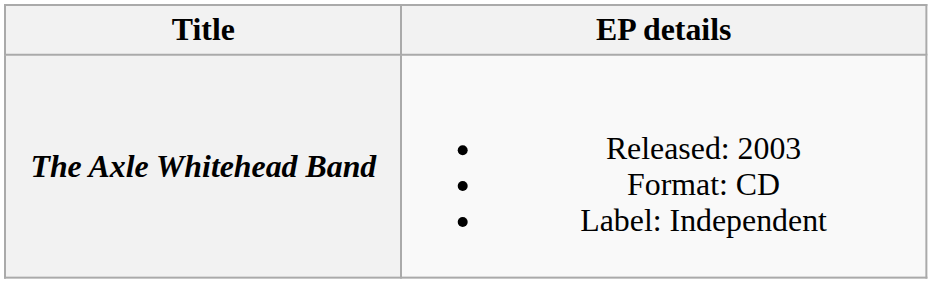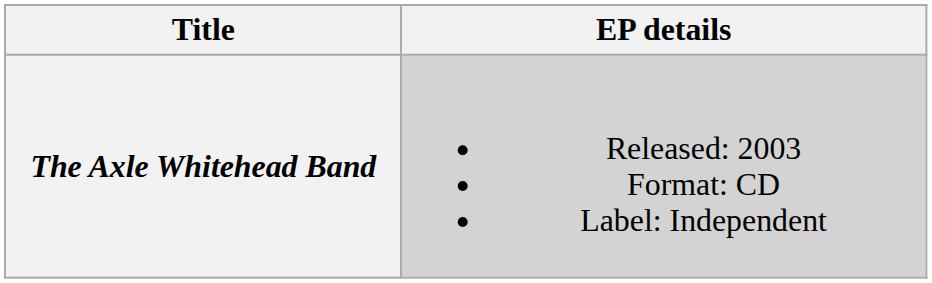(664, 184) no background -> (664, 184) lightgrey background
